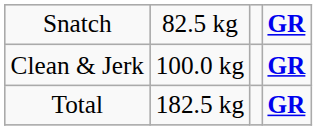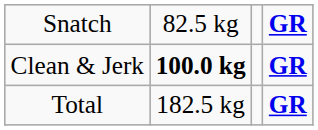(200, 64) normal -> (201, 64) bold
